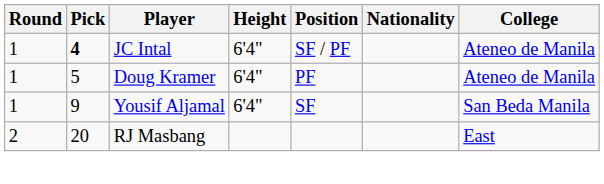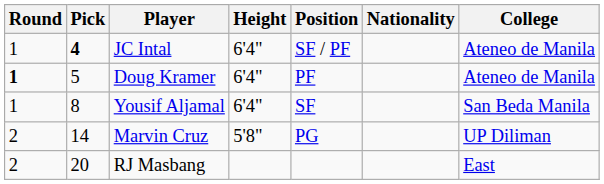(13, 77) normal -> (13, 77) bold
(75, 106) 9 -> (75, 106) 8
+ row: (161, 135)
